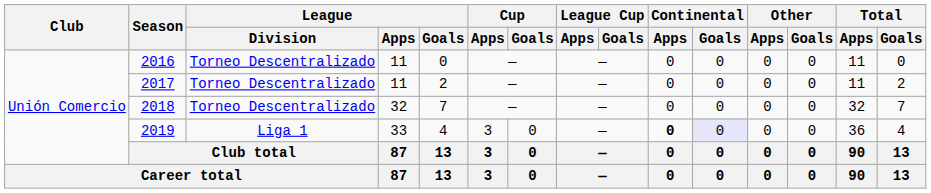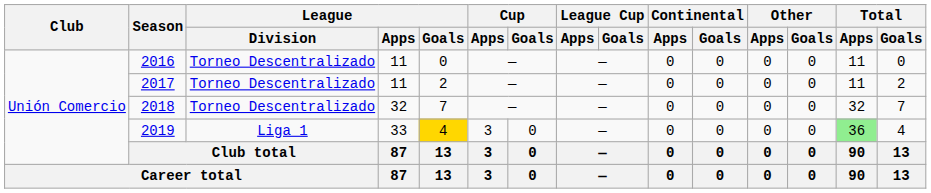(443, 130) no background -> (443, 130) gold background
(670, 130) bold -> (670, 130) normal
(720, 130) lavender background -> (720, 130) no background
(857, 130) no background -> (857, 130) lightgreen background
